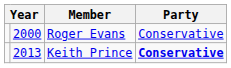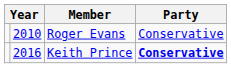(27, 33) 2000 -> (27, 33) 2010
(27, 53) 2013 -> (27, 53) 2016
